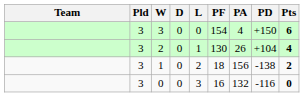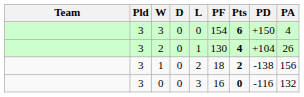columns swapped: (240, 13) <-> (289, 13)
